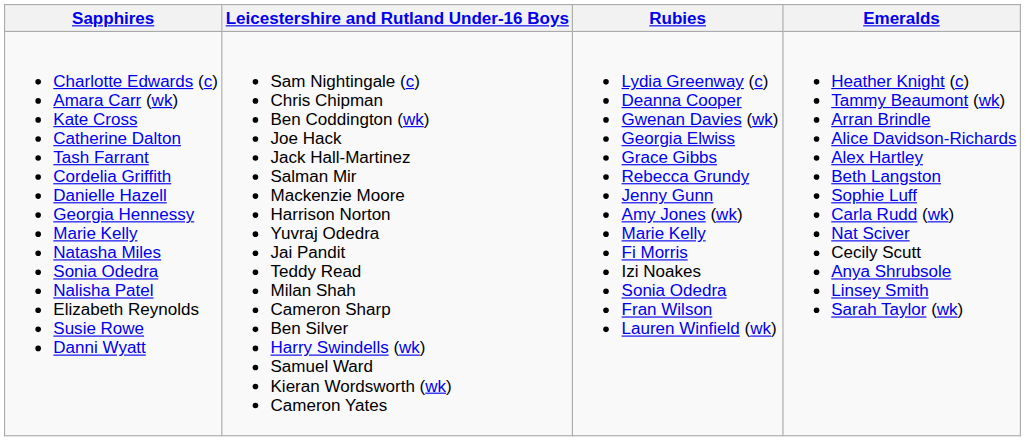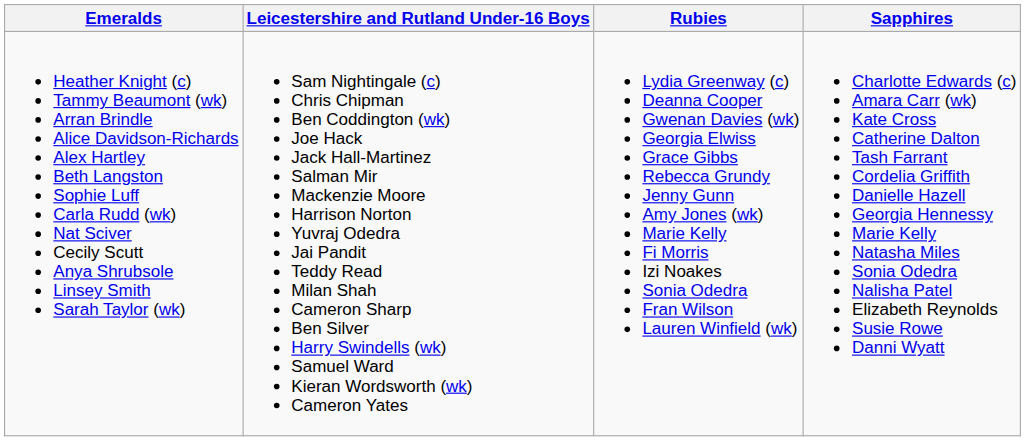columns swapped: (901, 18) <-> (113, 18)
